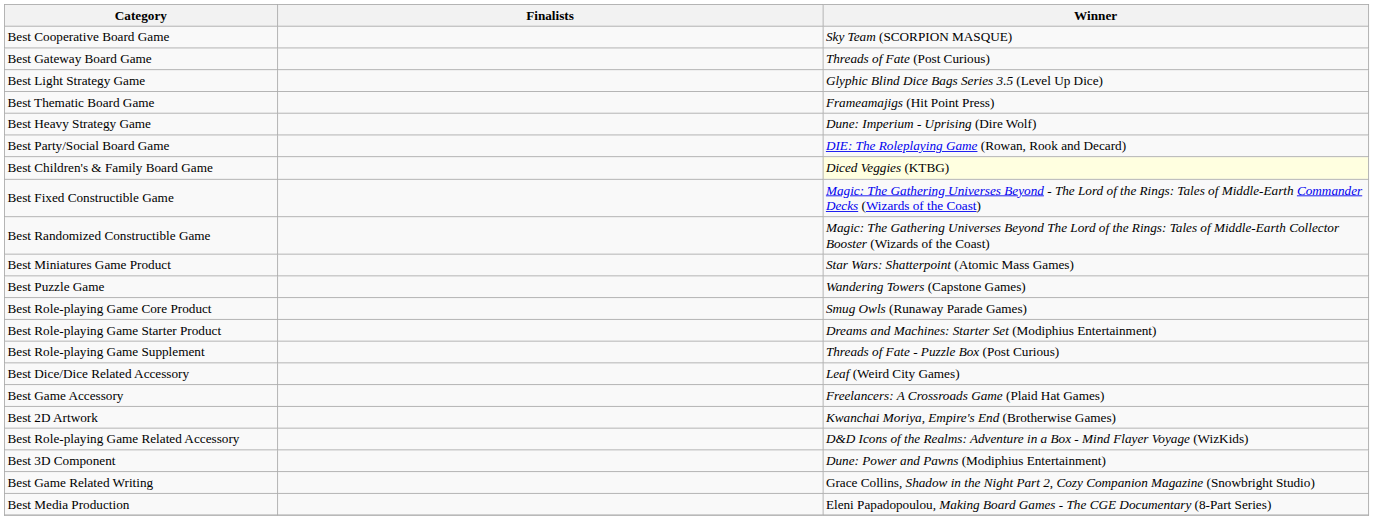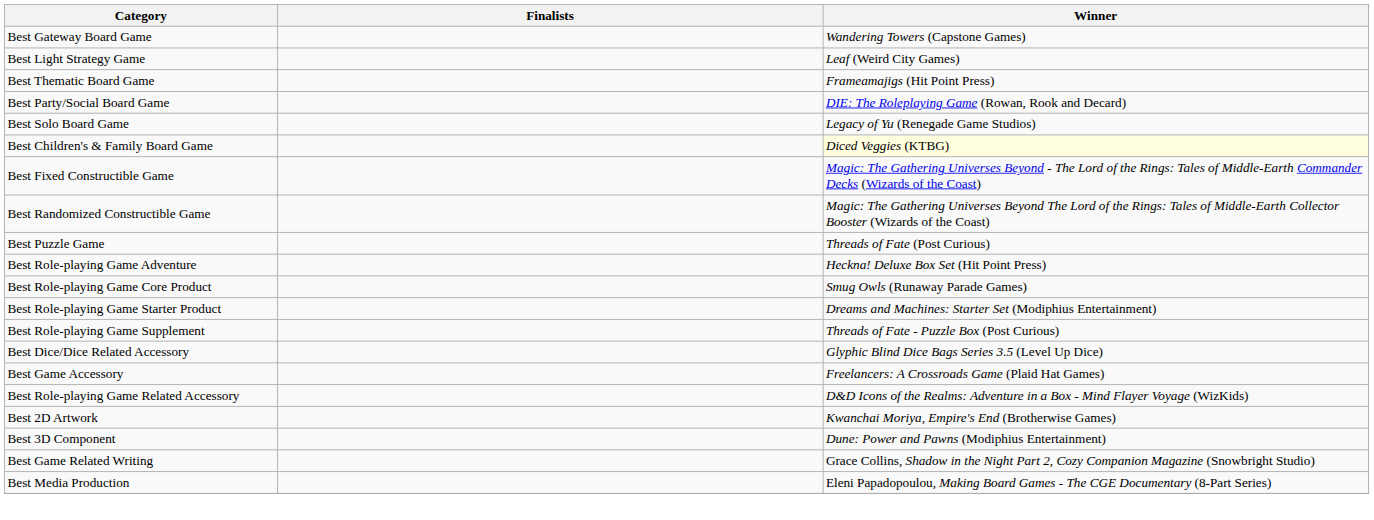- row: (88, 37)
(908, 59) Threads of Fate (Post Curious) -> (926, 37) Wandering Towers (Capstone Games)
(964, 81) Glyphic Blind Dice Bags Series 3.5 (Level Up Dice) -> (893, 59) Leaf (Weird City Games)
- row: (79, 124)
+ row: (68, 124)
- row: (89, 264)
(926, 286) Wandering Towers (Capstone Games) -> (908, 243) Threads of Fate (Post Curious)
+ row: (102, 264)
(893, 373) Leaf (Weird City Games) -> (964, 352) Glyphic Blind Dice Bags Series 3.5 (Level Up Dice)
rows swapped: (123, 439) <-> (53, 417)
